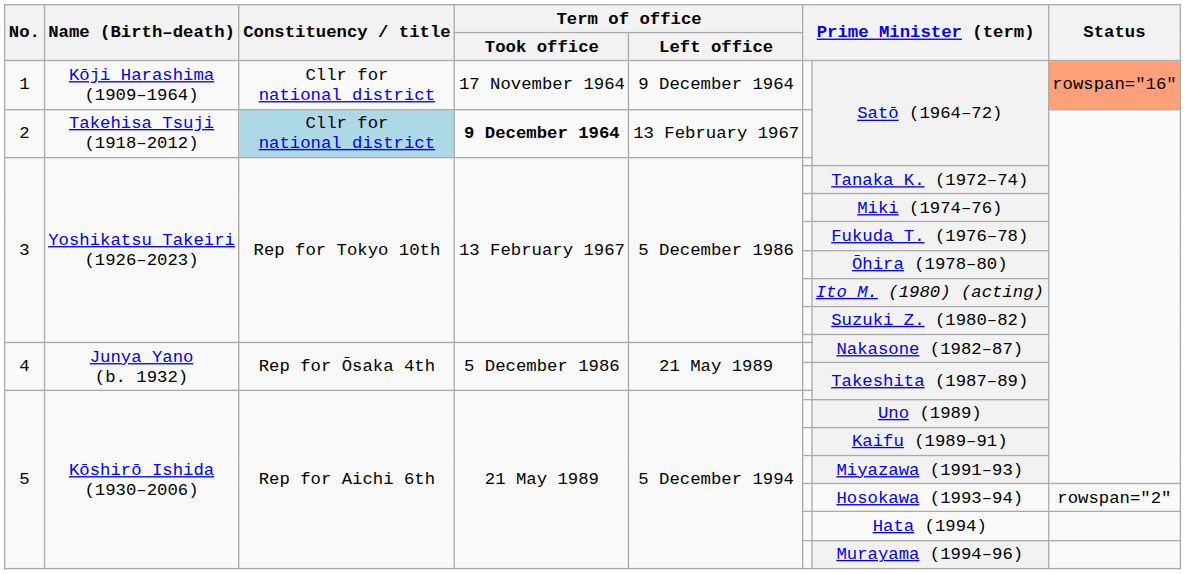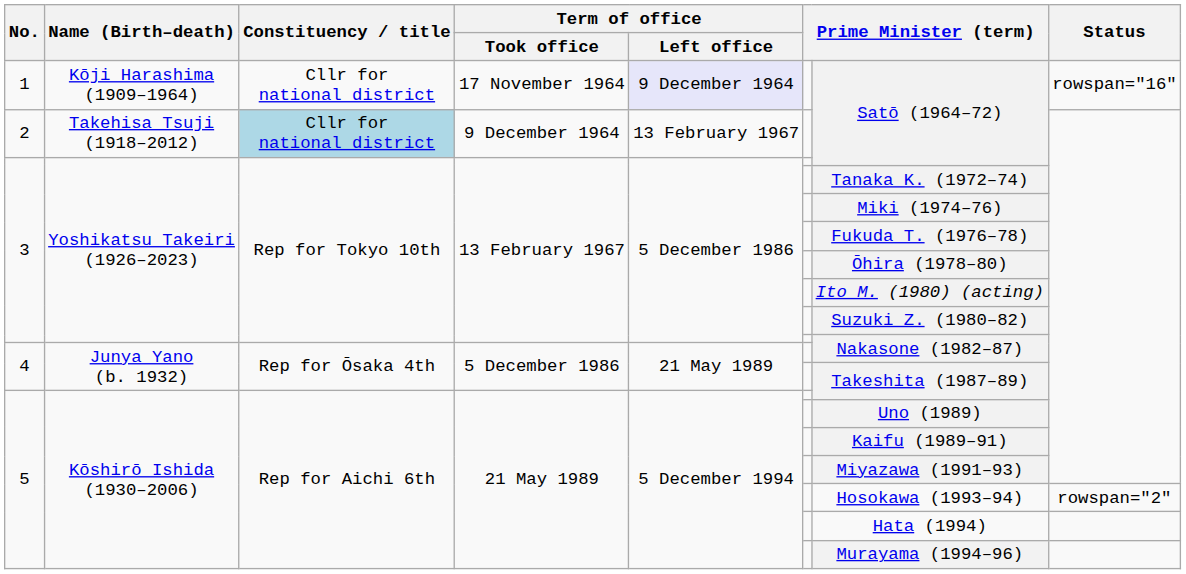(716, 85) no background -> (716, 85) lavender background
(1114, 85) lightsalmon background -> (1114, 85) no background
(542, 133) bold -> (542, 133) normal
